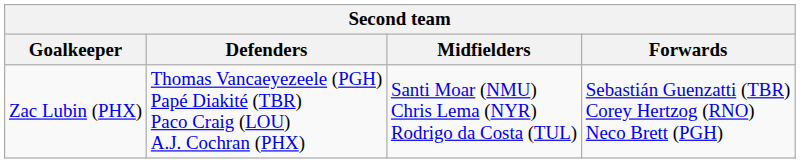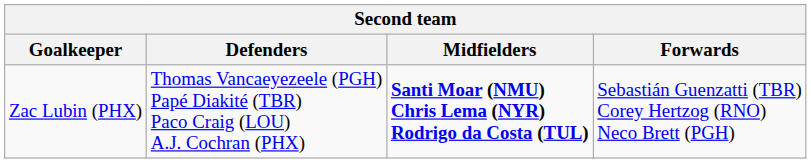(484, 111) normal -> (490, 111) bold
